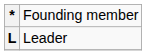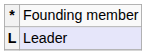(45, 38) no background -> (45, 38) lavender background
